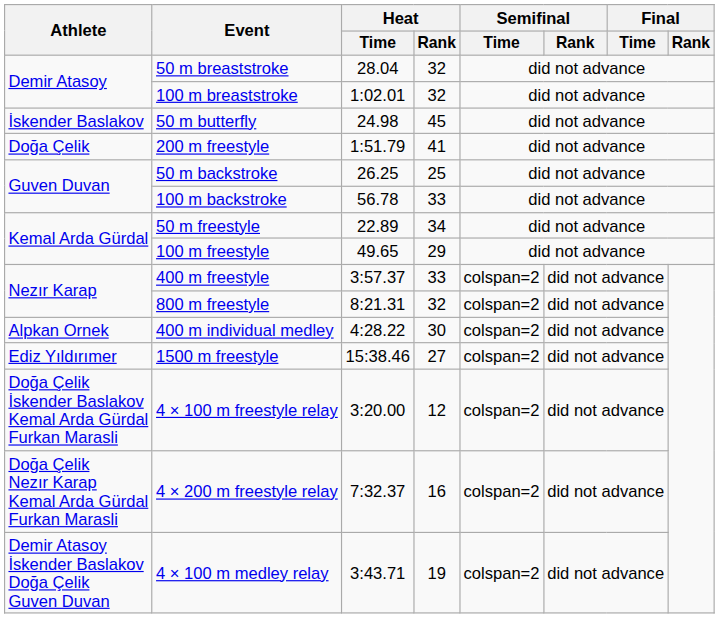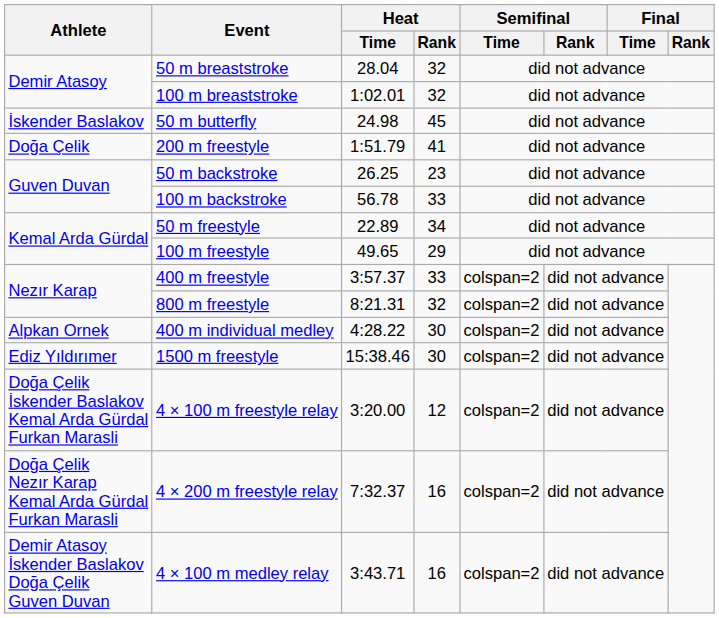(437, 174) 25 -> (437, 174) 23
(437, 357) 27 -> (437, 357) 30
(437, 573) 19 -> (437, 573) 16
